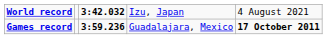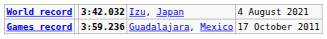(279, 27) bold -> (279, 27) normal
